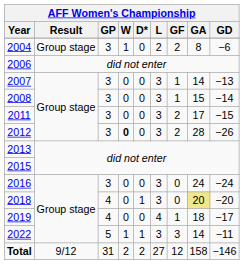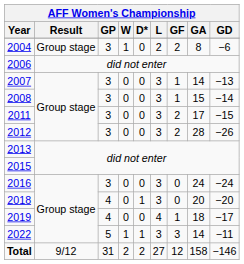(126, 132) bold -> (126, 132) normal
(198, 200) khaki background -> (198, 200) no background
